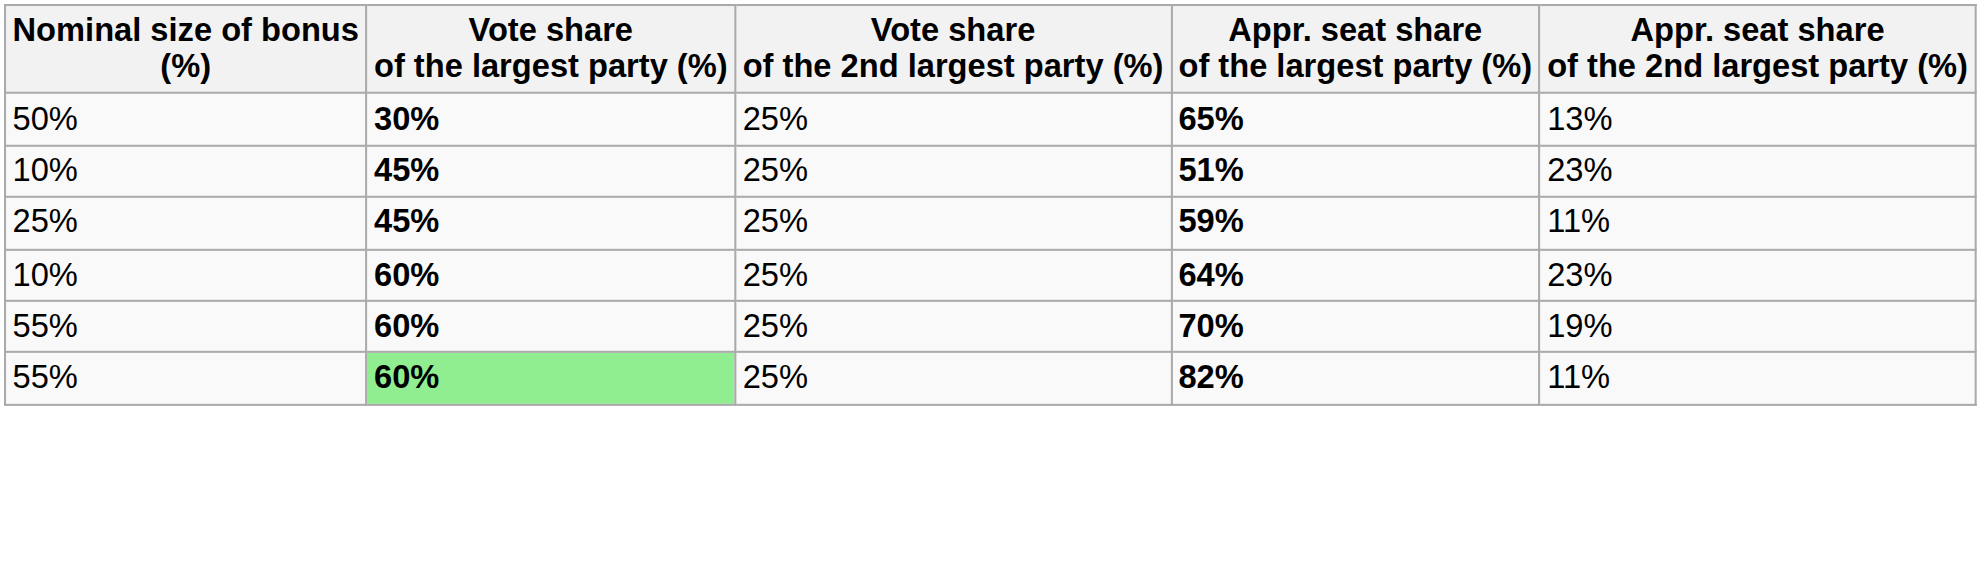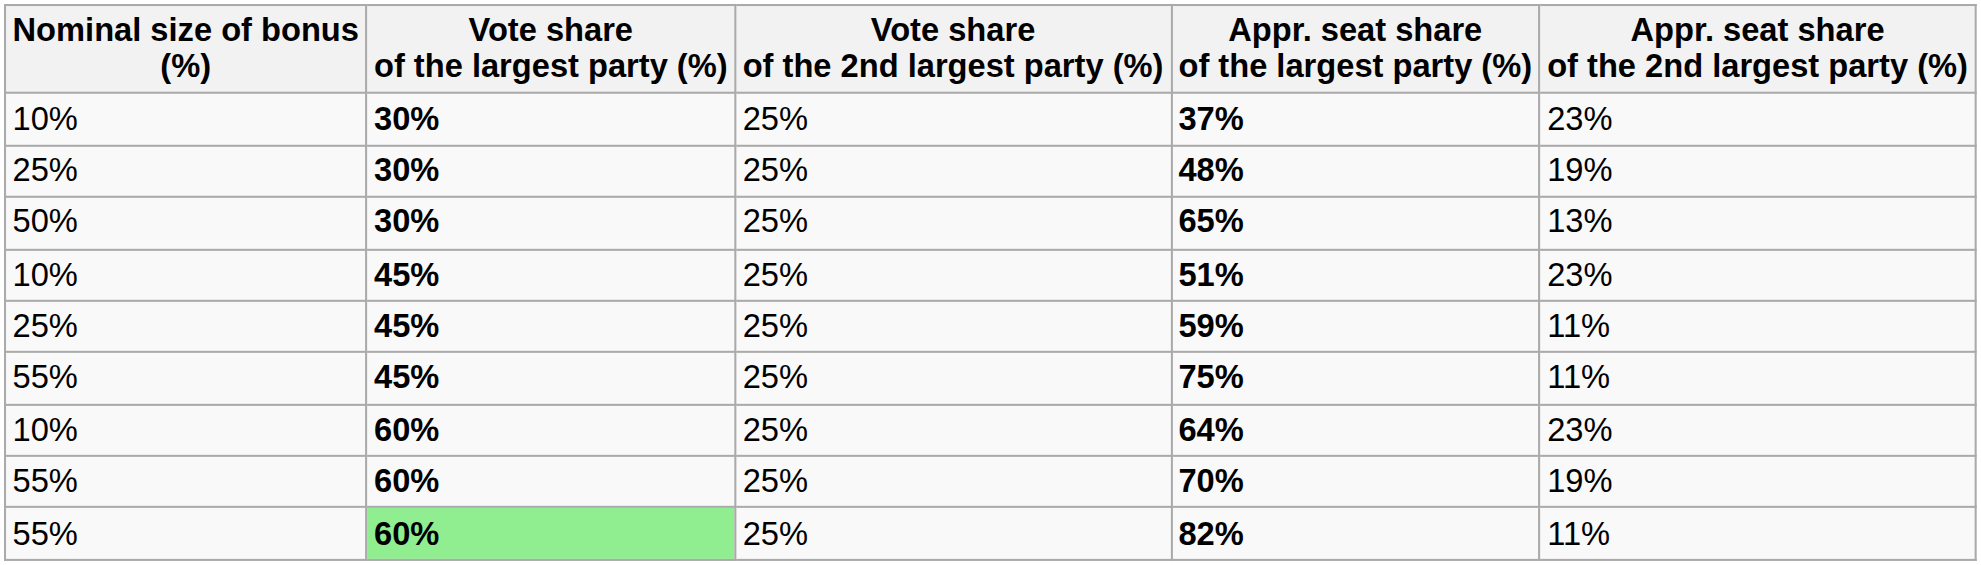+ row: (1211, 118)
+ row: (1211, 170)
+ row: (1211, 377)
